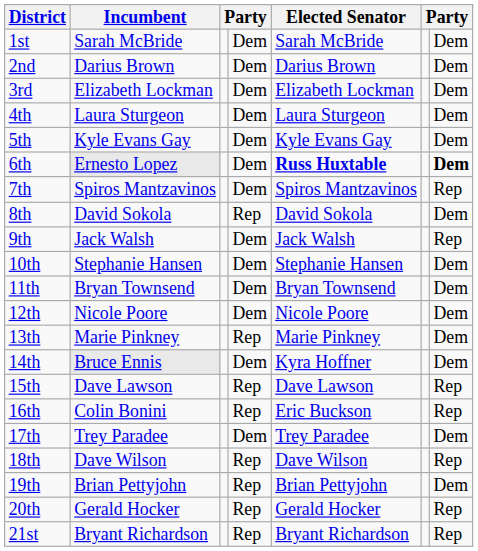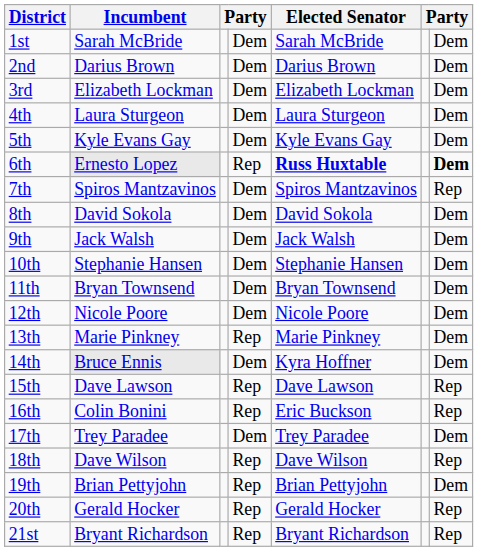(250, 164) Dem -> (247, 164) Rep
(247, 214) Rep -> (250, 214) Dem
(448, 238) Rep -> (451, 238) Dem
